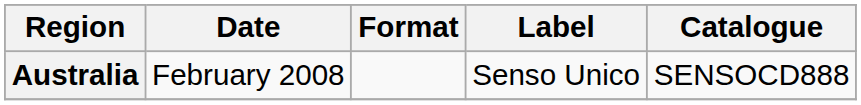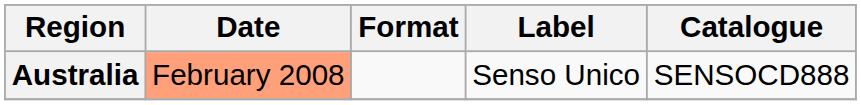(248, 74) no background -> (248, 74) lightsalmon background
